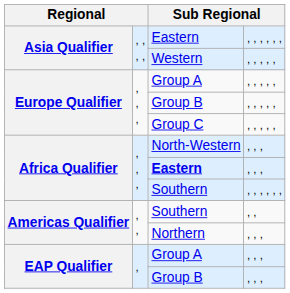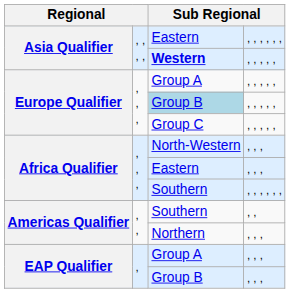(177, 59) normal -> (178, 59) bold
(177, 102) no background -> (177, 102) lightblue background
(177, 168) bold -> (175, 168) normal
